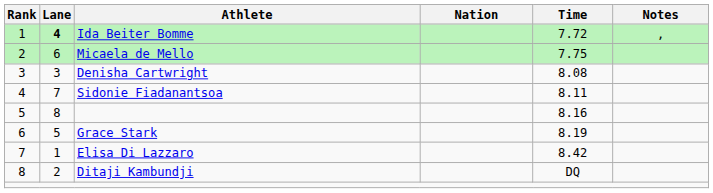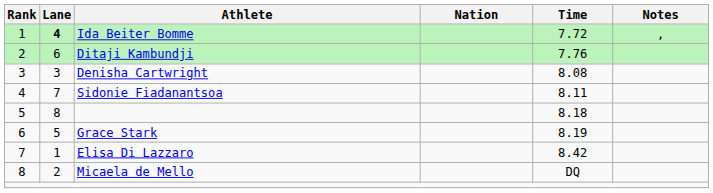(135, 54) Micaela de Mello -> (135, 54) Ditaji Kambundji
(573, 54) 7.75 -> (573, 54) 7.76
(573, 113) 8.16 -> (573, 113) 8.18
(135, 172) Ditaji Kambundji -> (135, 172) Micaela de Mello
